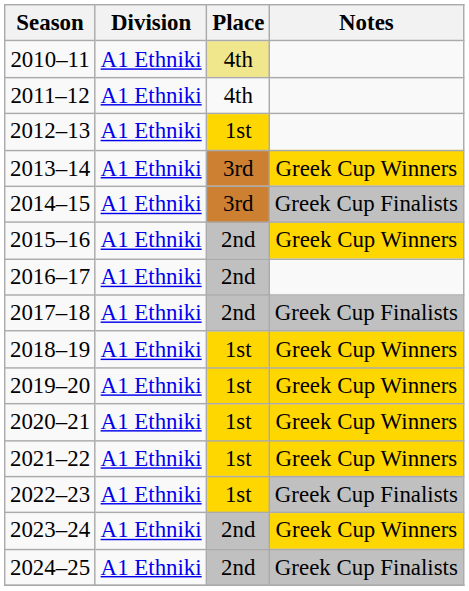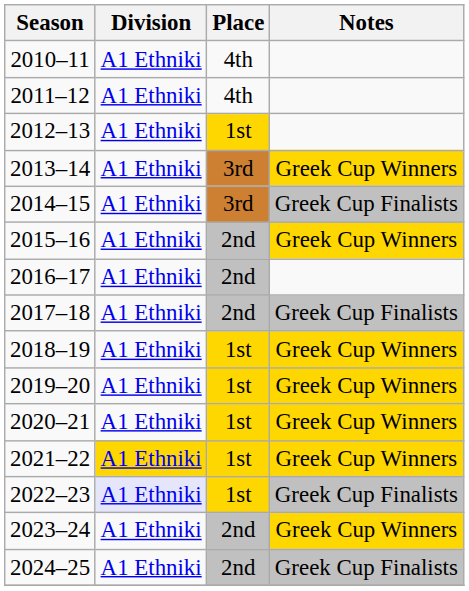(238, 58) khaki background -> (238, 58) no background
(151, 458) no background -> (151, 458) gold background
(151, 494) no background -> (151, 494) lavender background
